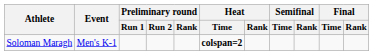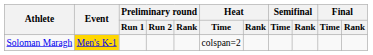(97, 43) no background -> (97, 43) gold background
(222, 43) bold -> (221, 43) normal
